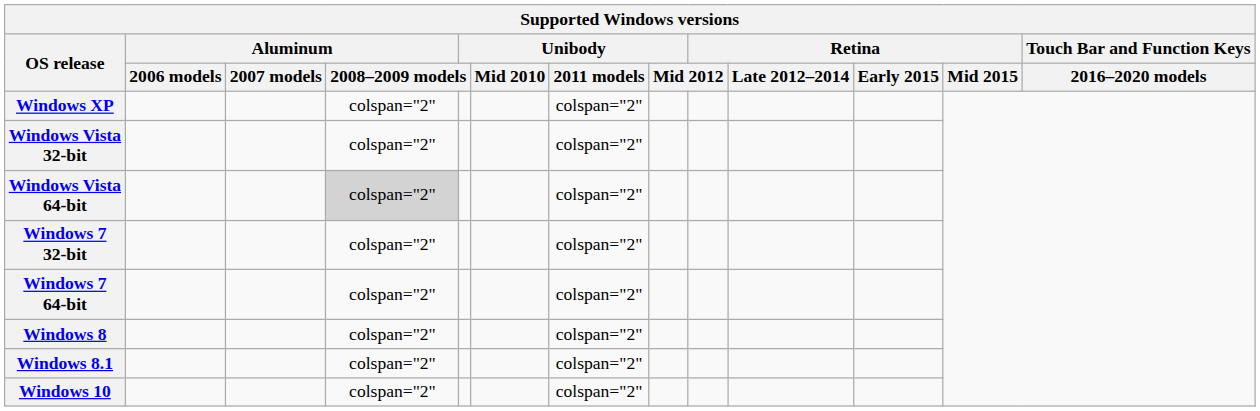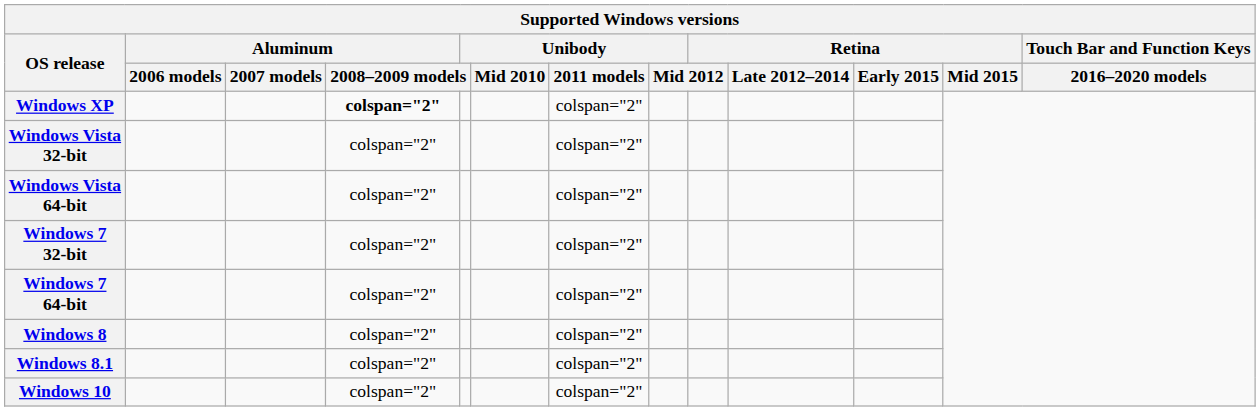(392, 106) normal -> (393, 106) bold
(392, 195) lightgrey background -> (393, 195) no background
